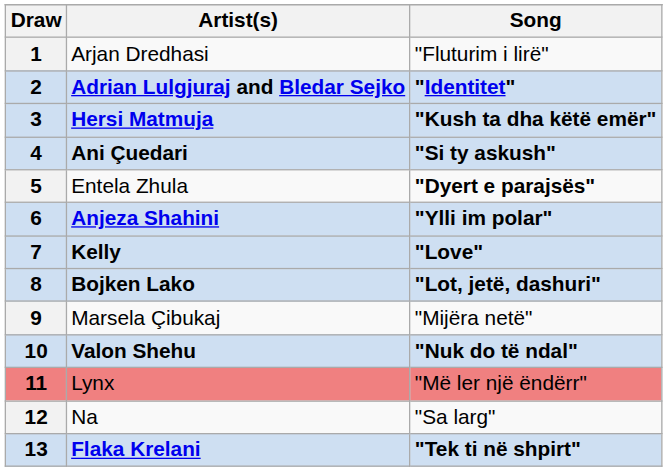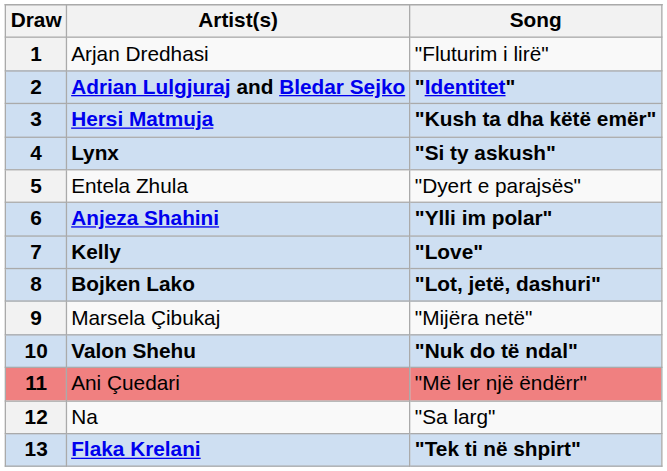(130, 152) Ani Çuedari -> (95, 152) Lynx
(505, 185) bold -> (498, 185) normal
(93, 383) Lynx -> (126, 383) Ani Çuedari
